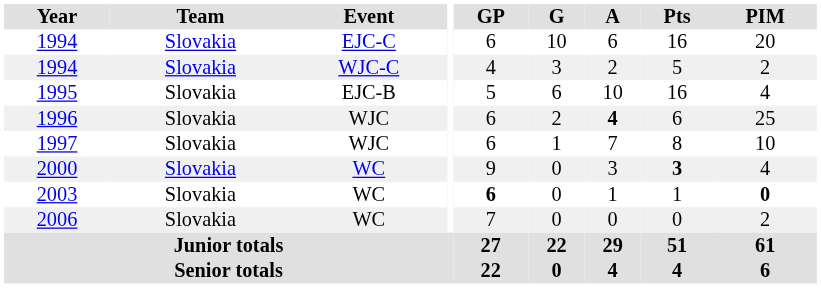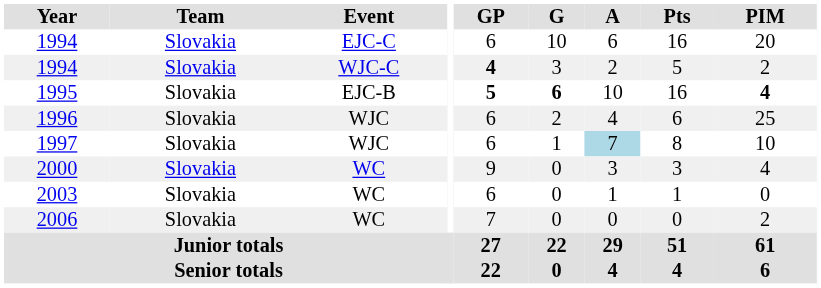(491, 67) normal -> (491, 67) bold
(491, 92) normal -> (491, 92) bold
(557, 92) normal -> (557, 92) bold
(765, 92) normal -> (765, 92) bold
(613, 118) bold -> (613, 118) normal
(613, 143) no background -> (613, 143) lightblue background
(677, 168) bold -> (677, 168) normal
(491, 194) bold -> (491, 194) normal
(765, 194) bold -> (765, 194) normal
